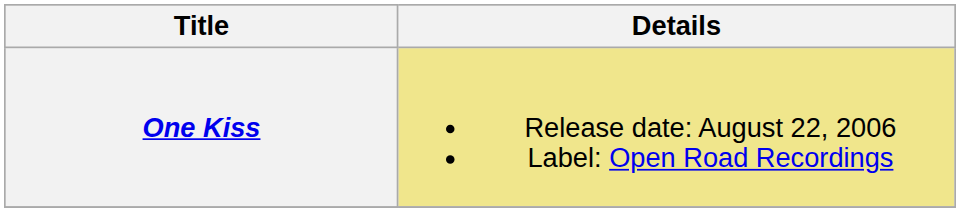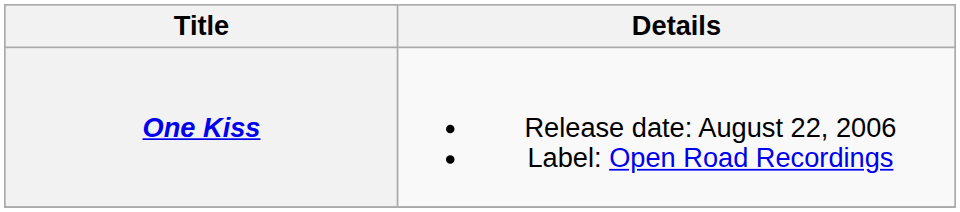(676, 143) khaki background -> (676, 143) no background
